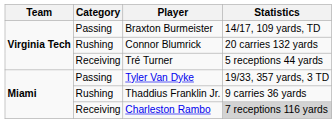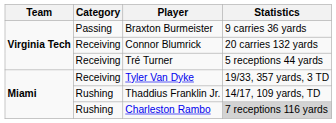(273, 29) 14/17, 109 yards, TD -> (266, 29) 9 carries 36 yards
(94, 45) Rushing -> (98, 45) Receiving
(94, 77) Passing -> (98, 77) Receiving
(266, 94) 9 carries 36 yards -> (273, 94) 14/17, 109 yards, TD
(98, 110) Receiving -> (94, 110) Rushing
